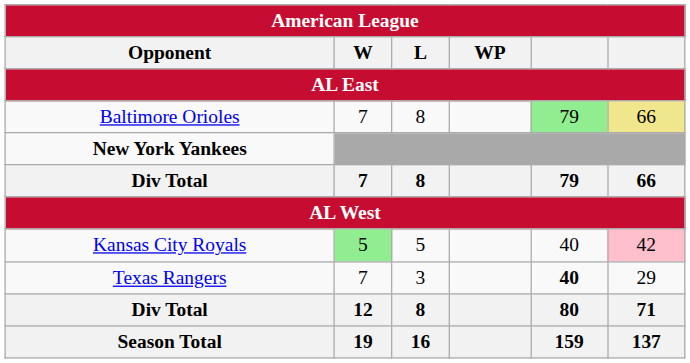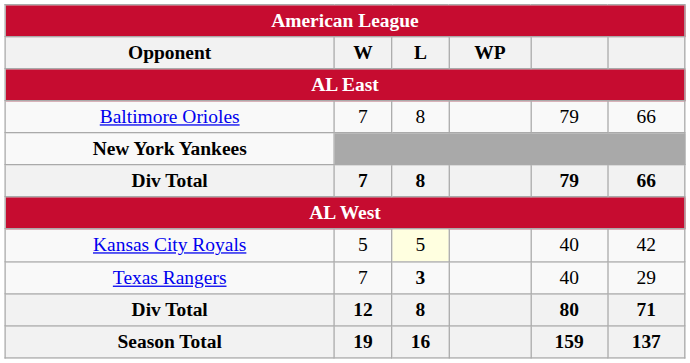(569, 116) lightgreen background -> (569, 116) no background
(646, 116) khaki background -> (646, 116) no background
(363, 245) lightgreen background -> (363, 245) no background
(420, 245) no background -> (420, 245) lightyellow background
(646, 245) pink background -> (646, 245) no background
(420, 277) normal -> (420, 277) bold
(569, 277) bold -> (569, 277) normal
